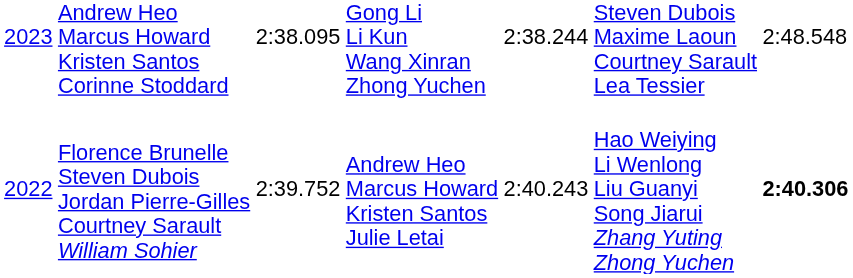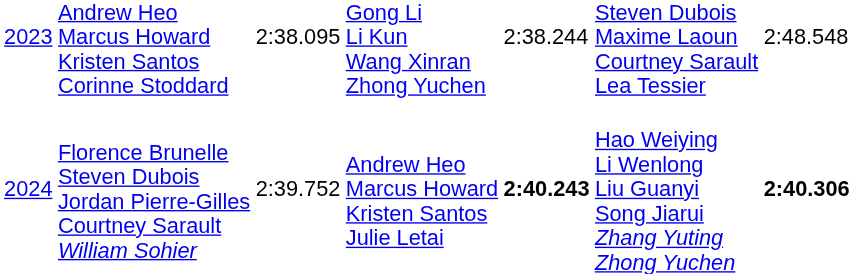(28, 189) 2022 -> (28, 189) 2024
(546, 189) normal -> (547, 189) bold
